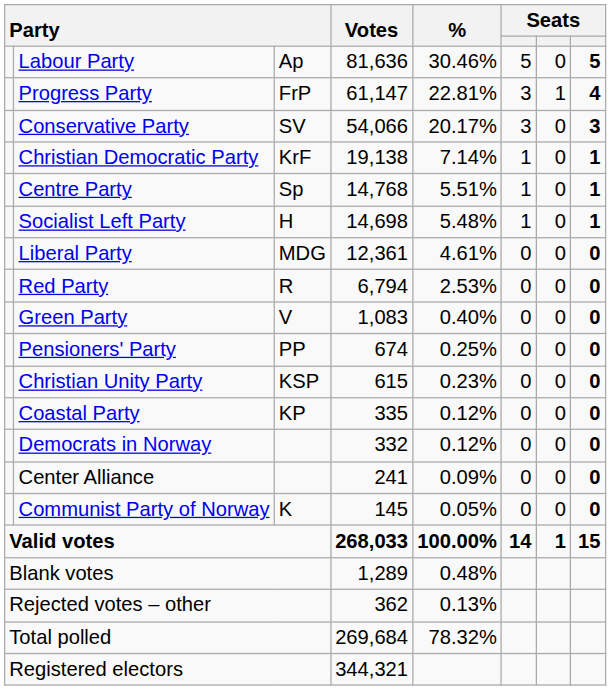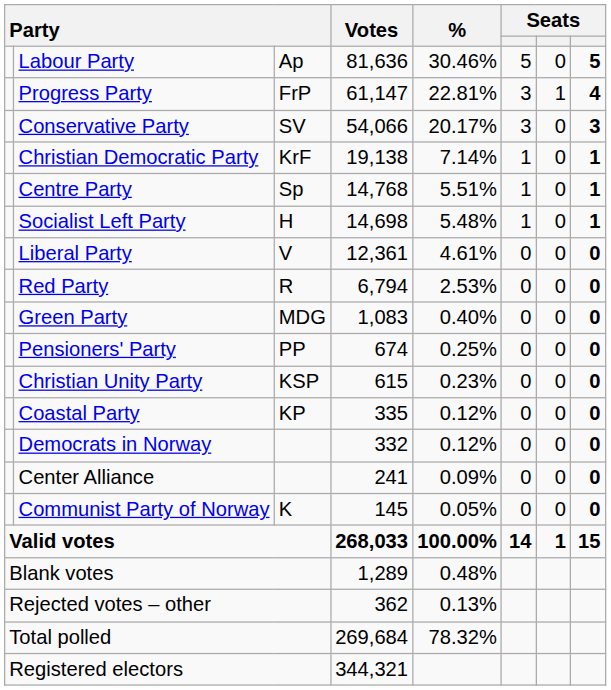(302, 253) MDG -> (286, 253) V
(286, 317) V -> (302, 317) MDG
